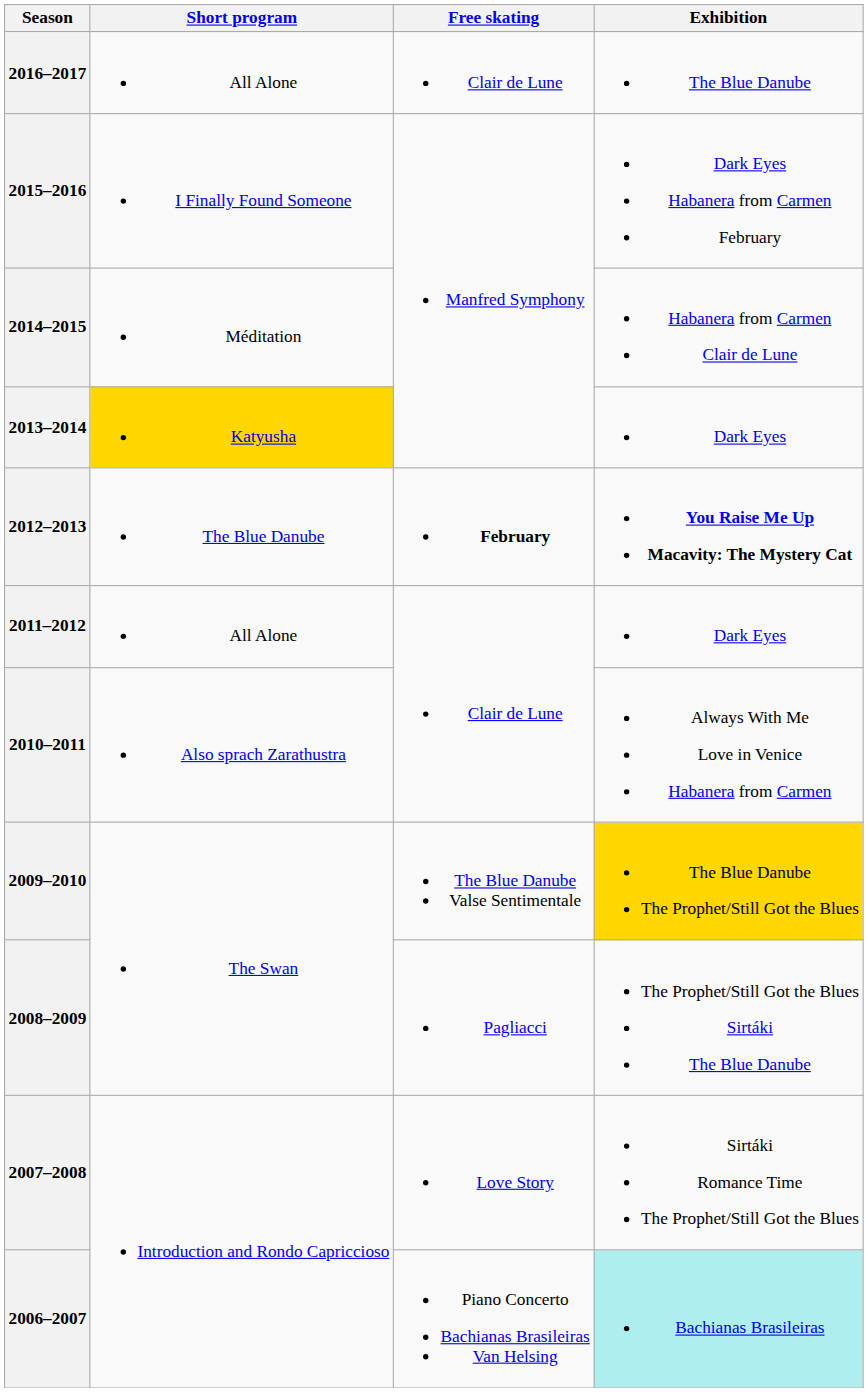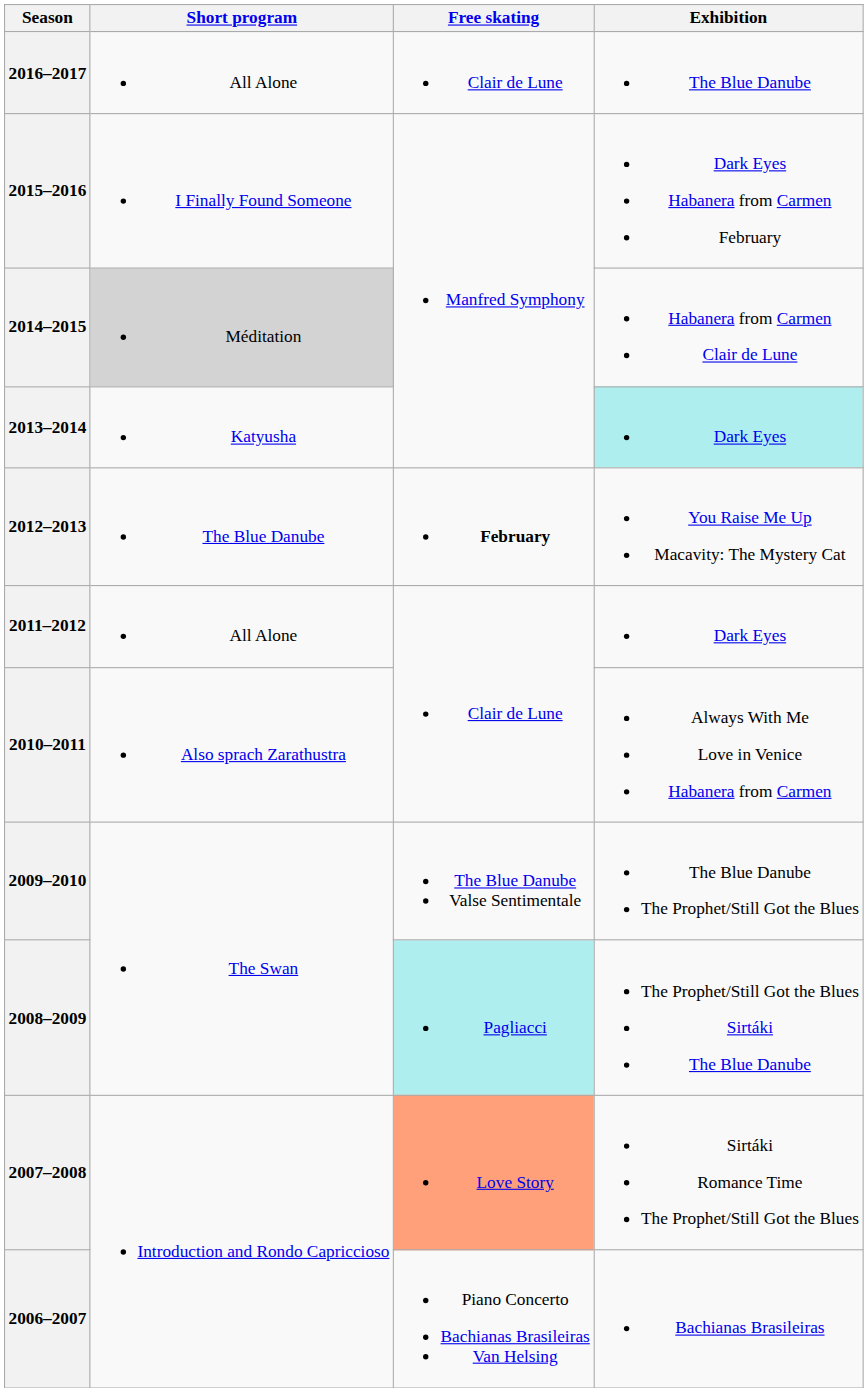(242, 337) no background -> (242, 337) lightgrey background
(242, 437) gold background -> (242, 437) no background
(728, 437) no background -> (728, 437) paleturquoise background
(728, 537) bold -> (728, 537) normal
(728, 891) gold background -> (728, 891) no background
(494, 1027) no background -> (494, 1027) paleturquoise background
(494, 1182) no background -> (494, 1182) lightsalmon background
(728, 1328) paleturquoise background -> (728, 1328) no background
